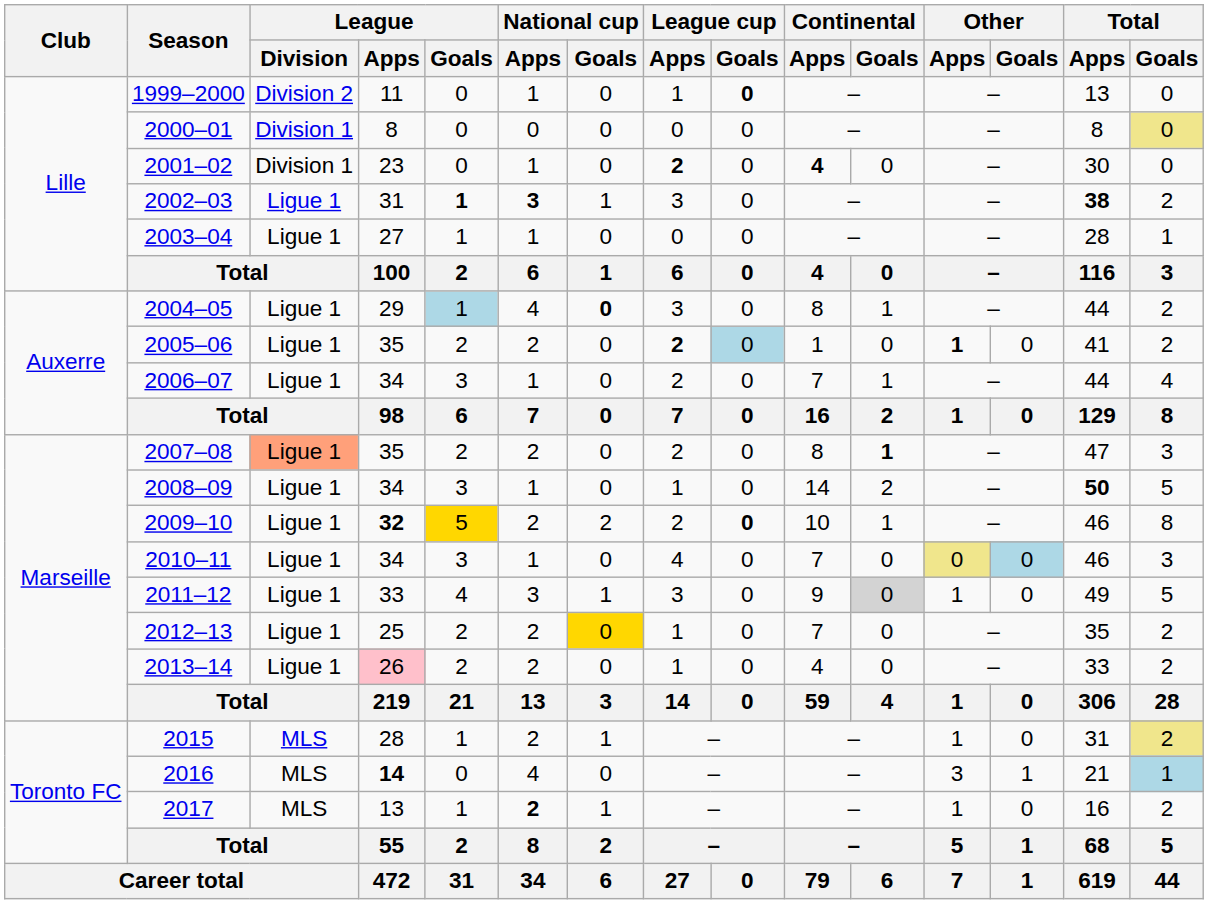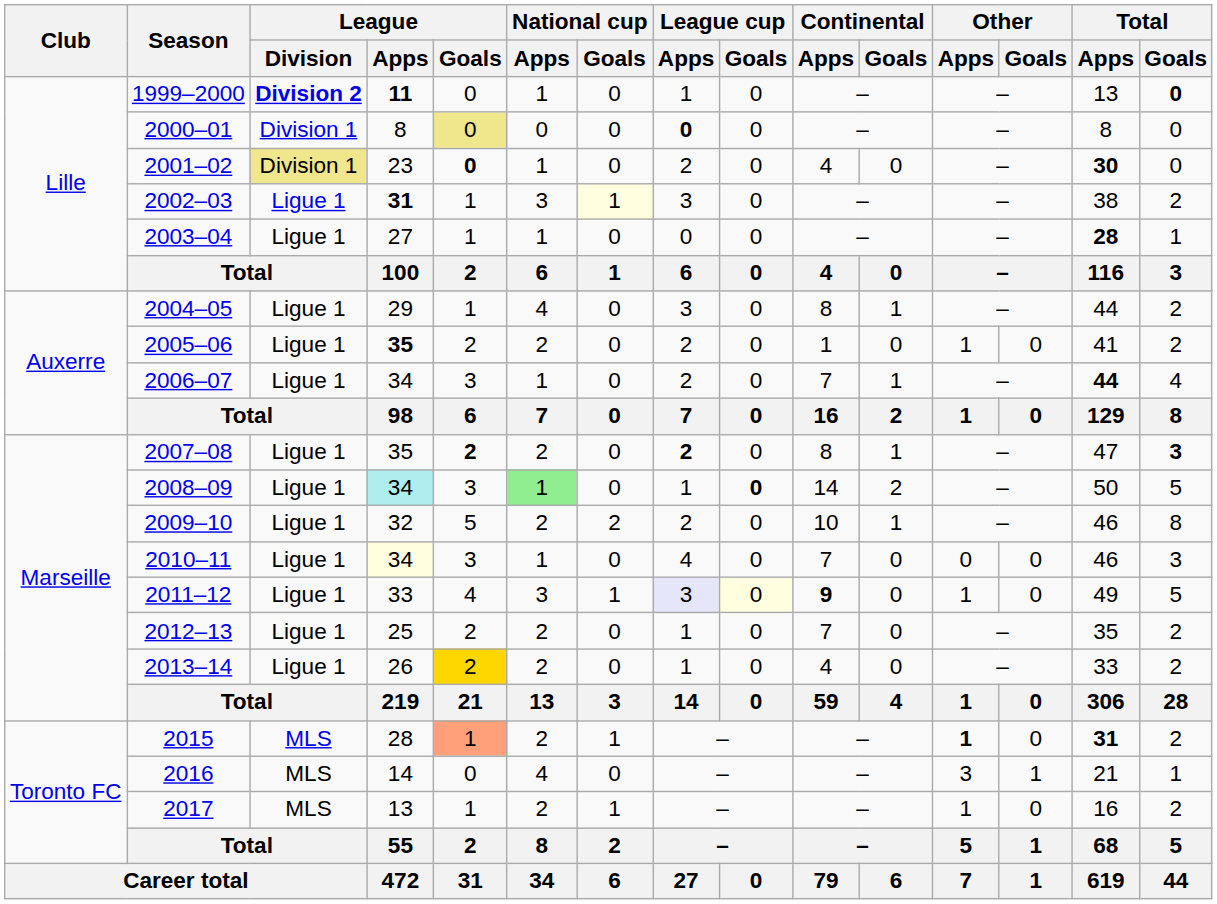(304, 93) normal -> (309, 93) bold
(392, 93) normal -> (400, 93) bold
(747, 93) bold -> (756, 93) normal
(1167, 93) normal -> (1176, 93) bold
(462, 129) no background -> (470, 129) khaki background
(677, 129) normal -> (686, 129) bold
(1167, 129) khaki background -> (1176, 129) no background
(304, 165) no background -> (309, 165) khaki background
(462, 165) normal -> (470, 165) bold
(677, 165) bold -> (686, 165) normal
(817, 165) bold -> (826, 165) normal
(1097, 165) normal -> (1106, 165) bold
(392, 201) normal -> (400, 201) bold
(462, 201) bold -> (470, 201) normal
(533, 201) bold -> (542, 201) normal
(606, 201) no background -> (615, 201) lightyellow background
(1097, 201) bold -> (1106, 201) normal
(1097, 237) normal -> (1106, 237) bold
(462, 308) lightblue background -> (470, 308) no background
(606, 308) bold -> (615, 308) normal
(392, 344) normal -> (400, 344) bold
(677, 344) bold -> (686, 344) normal
(747, 344) lightblue background -> (756, 344) no background
(957, 344) bold -> (966, 344) normal
(1097, 380) normal -> (1106, 380) bold
(304, 451) lightsalmon background -> (308, 451) no background
(462, 451) normal -> (470, 451) bold
(677, 451) normal -> (686, 451) bold
(887, 451) bold -> (896, 451) normal
(1167, 451) normal -> (1176, 451) bold
(392, 487) no background -> (400, 487) paleturquoise background
(533, 487) no background -> (542, 487) lightgreen background
(747, 487) normal -> (756, 487) bold
(1097, 487) bold -> (1106, 487) normal
(392, 523) bold -> (400, 523) normal
(462, 523) gold background -> (470, 523) no background
(747, 523) bold -> (756, 523) normal
(392, 559) no background -> (400, 559) lightyellow background
(957, 559) khaki background -> (966, 559) no background
(1027, 559) lightblue background -> (1036, 559) no background
(677, 594) no background -> (686, 594) lavender background
(747, 594) no background -> (756, 594) lightyellow background
(817, 594) normal -> (826, 594) bold
(887, 594) lightgrey background -> (896, 594) no background
(606, 630) gold background -> (615, 630) no background
(392, 666) pink background -> (400, 666) no background
(462, 666) no background -> (470, 666) gold background
(462, 737) no background -> (470, 737) lightsalmon background
(957, 737) normal -> (966, 737) bold
(1097, 737) normal -> (1106, 737) bold
(1167, 737) khaki background -> (1176, 737) no background
(392, 773) bold -> (400, 773) normal
(1167, 773) lightblue background -> (1176, 773) no background
(533, 809) bold -> (542, 809) normal
